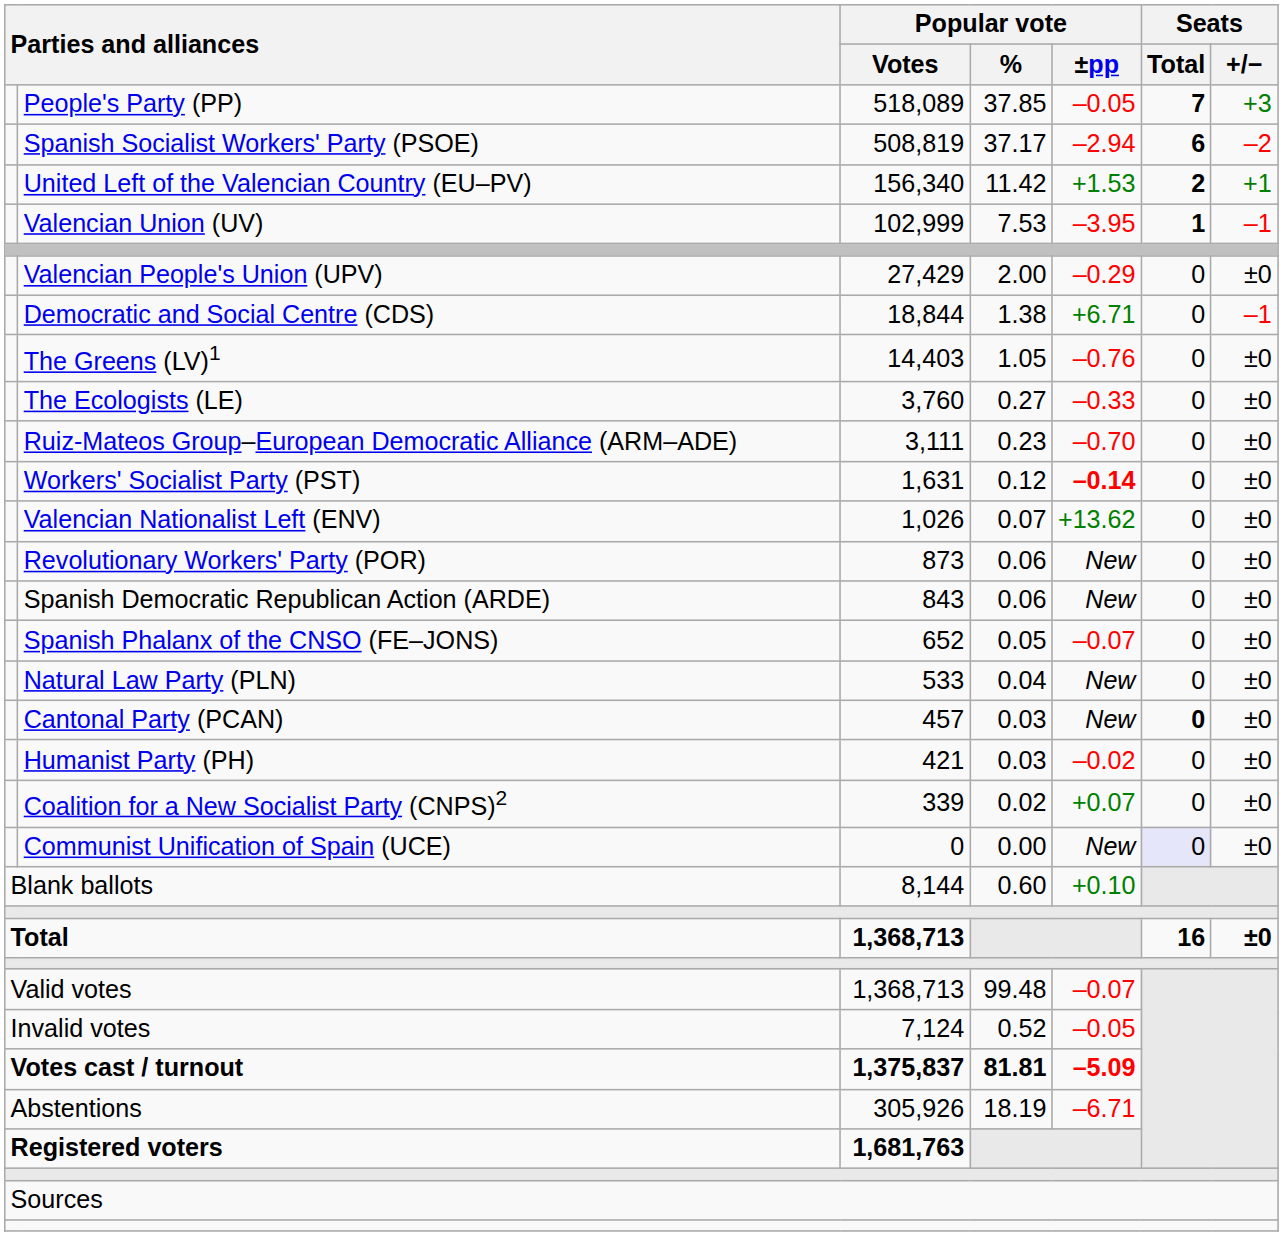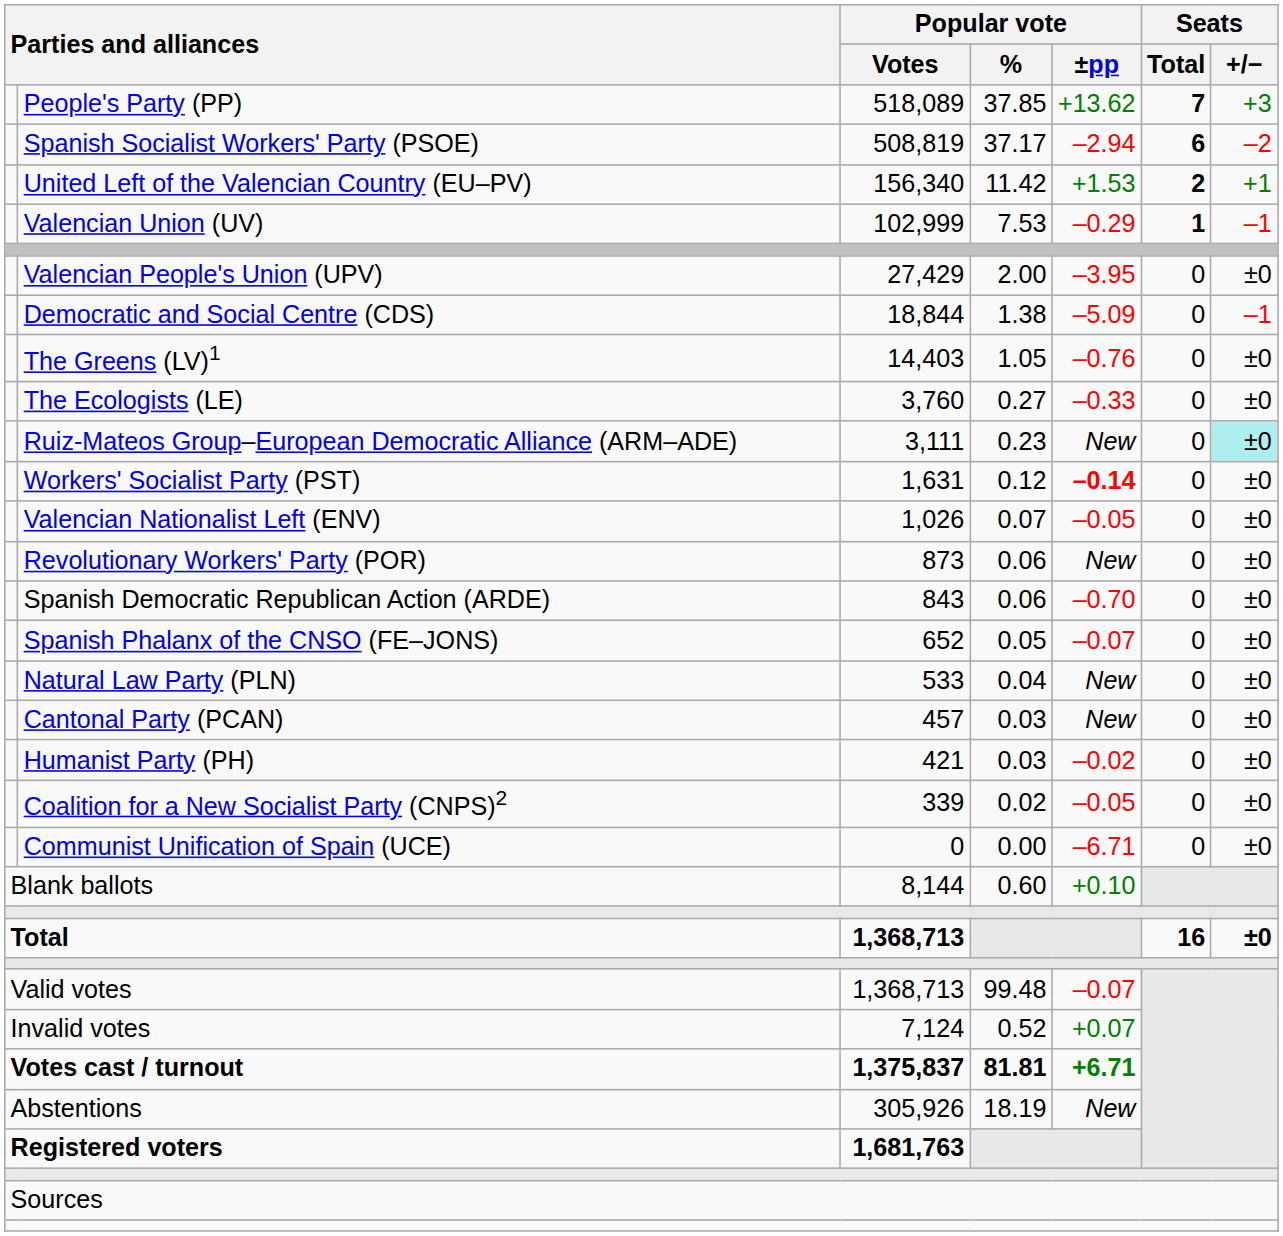(1104, 104) –0.05 -> (1097, 104) +13.62
(1104, 223) –3.95 -> (1104, 223) –0.29
(1104, 275) –0.29 -> (1104, 275) –3.95
(1104, 314) +6.71 -> (1104, 314) –5.09
(1104, 441) –0.70 -> (1110, 441) New
(1258, 441) no background -> (1258, 441) paleturquoise background
(1097, 520) +13.62 -> (1104, 520) –0.05
(1110, 600) New -> (1104, 600) –0.70
(1198, 720) bold -> (1198, 720) normal
(1104, 803) +0.07 -> (1104, 803) –0.05
(1110, 846) New -> (1104, 846) –6.71
(1198, 846) lavender background -> (1198, 846) no background
(1104, 1028) –0.05 -> (1104, 1028) +0.07
(1104, 1068) –5.09 -> (1104, 1068) +6.71
(1104, 1108) –6.71 -> (1110, 1108) New
